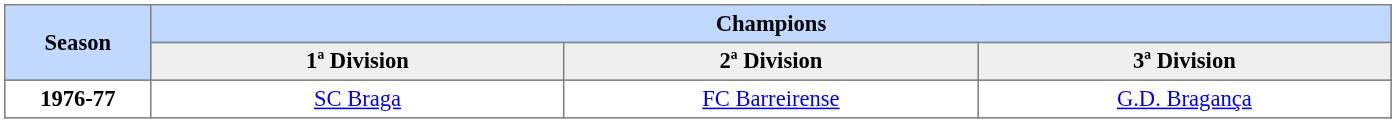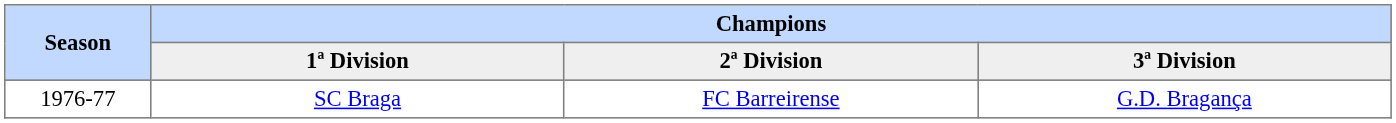(78, 98) bold -> (78, 98) normal
